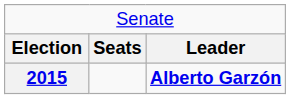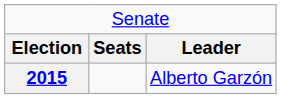(216, 77) bold -> (211, 77) normal
